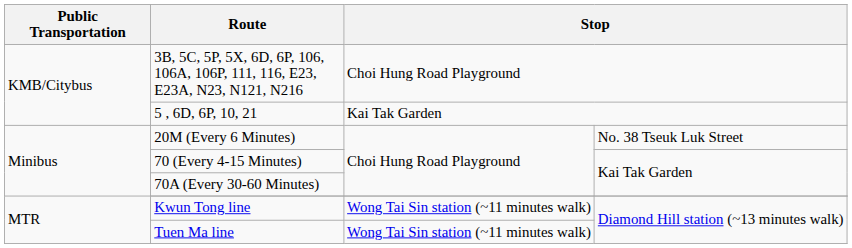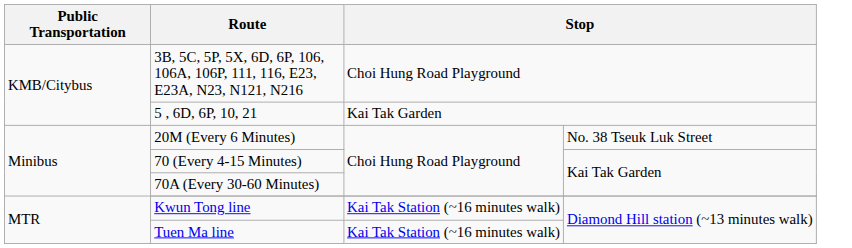(469, 208) Wong Tai Sin station (~11 minutes walk) -> (454, 208) Kai Tak Station (~16 minutes walk)
(469, 231) Wong Tai Sin station (~11 minutes walk) -> (454, 231) Kai Tak Station (~16 minutes walk)
